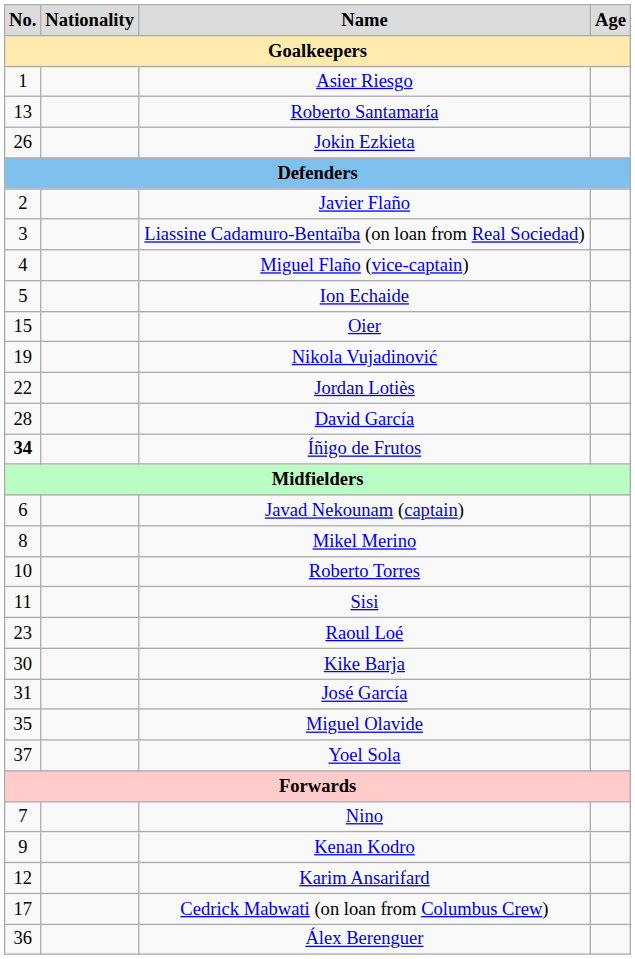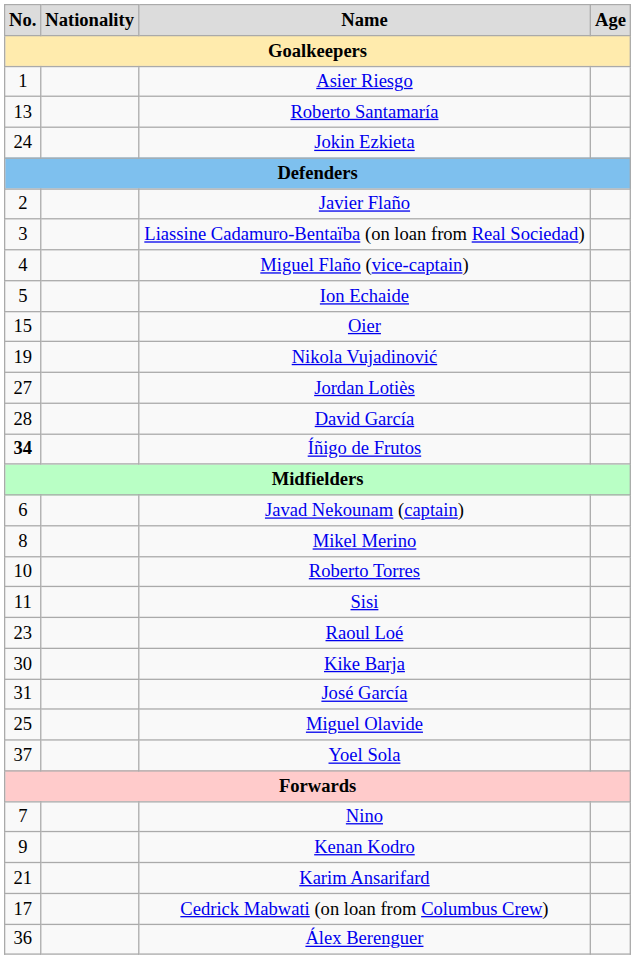(23, 142) 26 -> (23, 142) 24
(23, 387) 22 -> (23, 387) 27
(23, 724) 35 -> (23, 724) 25
(23, 878) 12 -> (23, 878) 21
